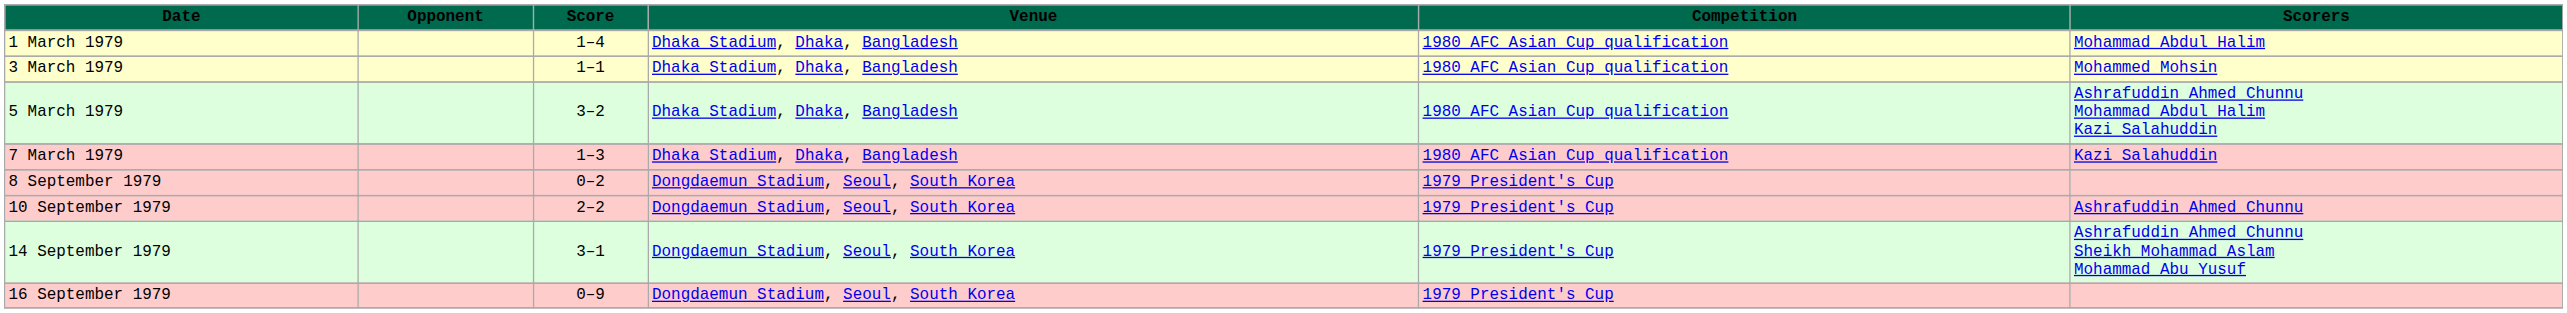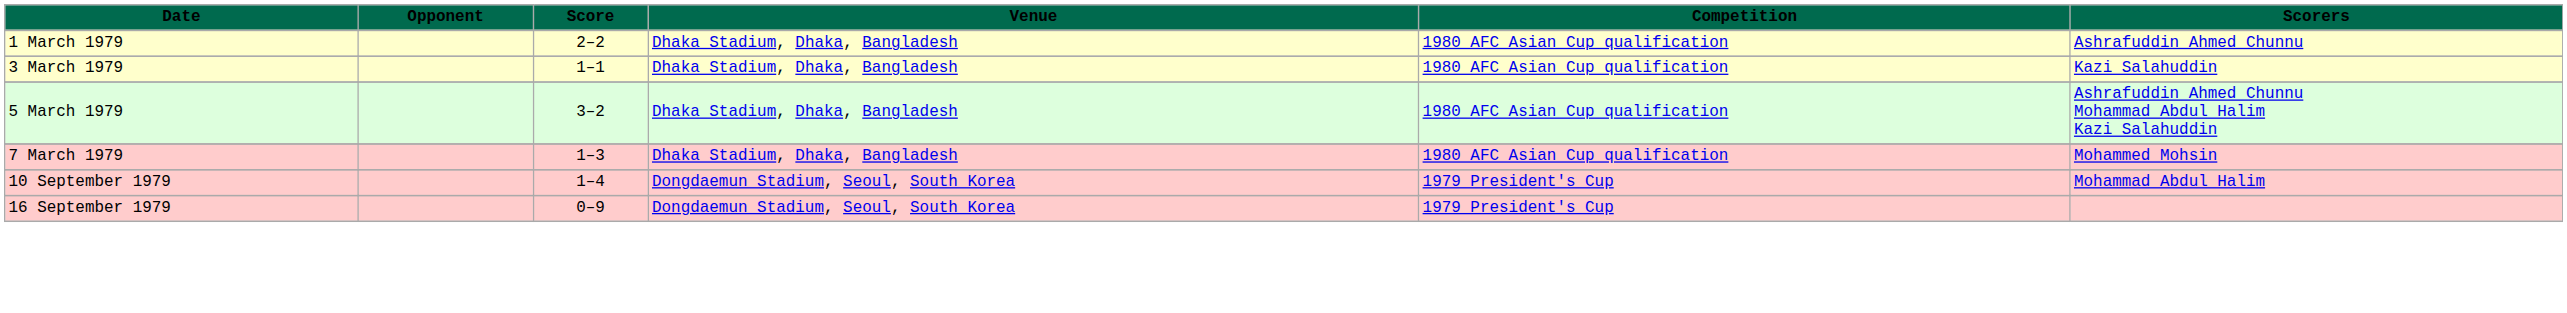(591, 44) 1–4 -> (591, 44) 2–2
(2170, 44) Mohammad Abdul Halim -> (2189, 44) Ashrafuddin Ahmed Chunnu
(2146, 69) Mohammed Mohsin -> (2146, 69) Kazi Salahuddin
(2146, 157) Kazi Salahuddin -> (2146, 157) Mohammed Mohsin
- row: (85, 183)
(591, 208) 2–2 -> (591, 183) 1–4
(2189, 208) Ashrafuddin Ahmed Chunnu -> (2170, 183) Mohammad Abdul Halim
- row: (90, 252)
